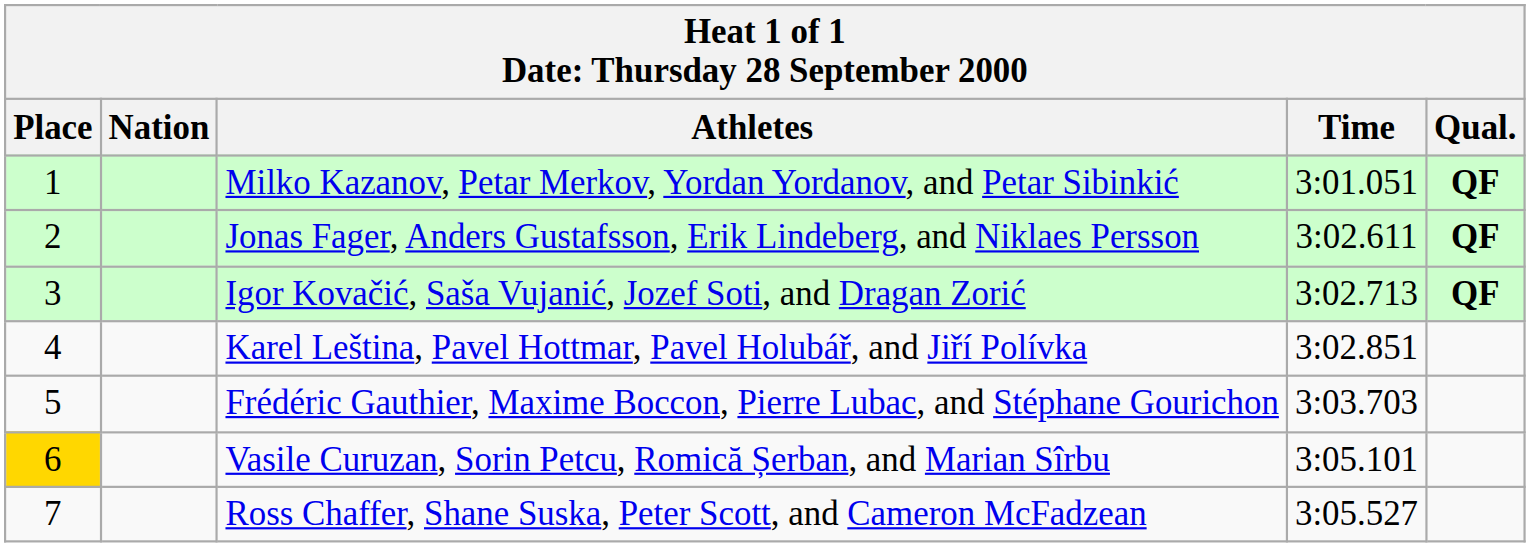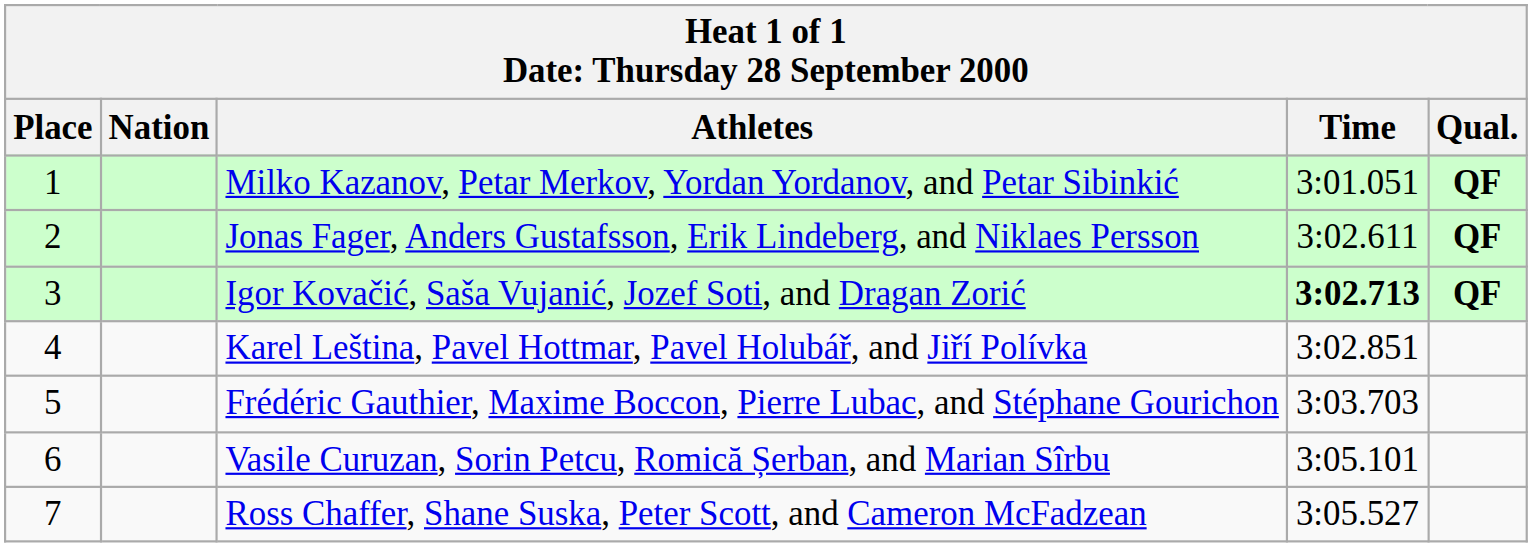(1357, 292) normal -> (1357, 292) bold
(53, 458) gold background -> (53, 458) no background
